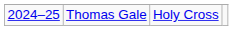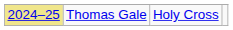(34, 15) no background -> (34, 15) khaki background
